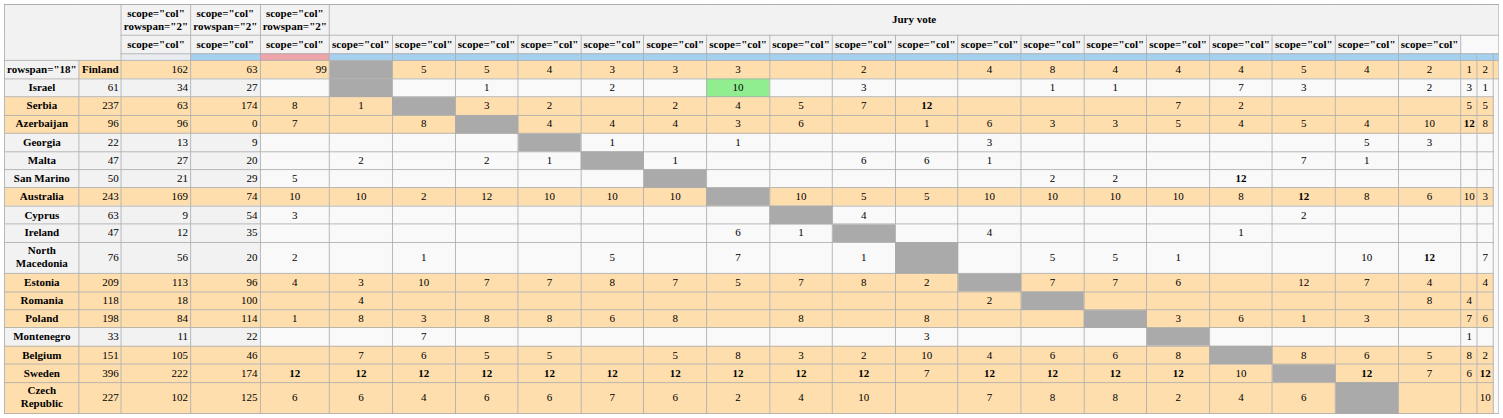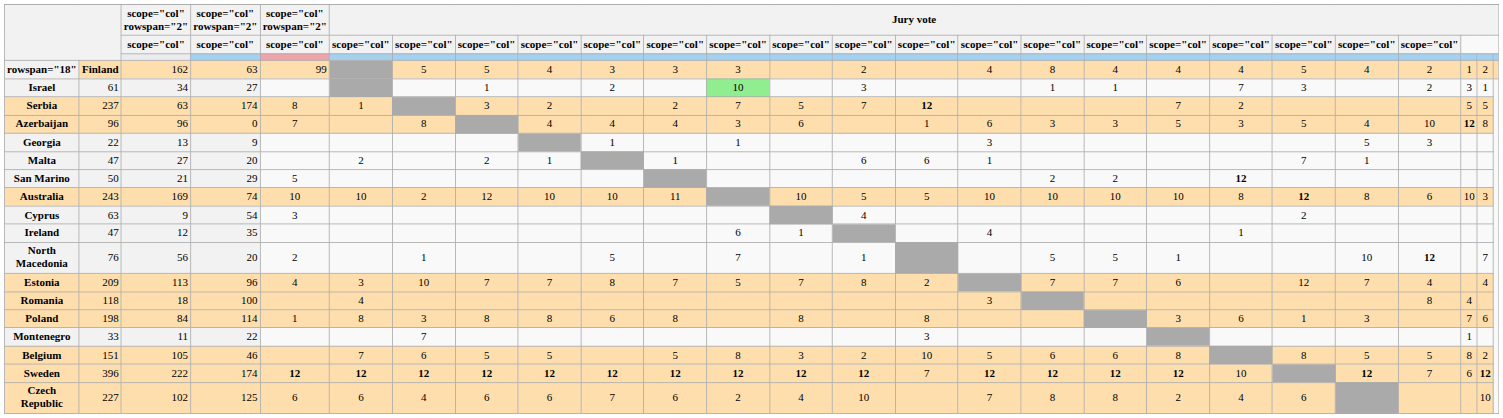(738, 105) 4 -> (738, 105) 7
(1241, 123) 4 -> (1241, 123) 3
(675, 196) 10 -> (675, 196) 11
(990, 300) 2 -> (990, 300) 3
(990, 354) 4 -> (990, 354) 5
(1367, 354) 6 -> (1367, 354) 5
